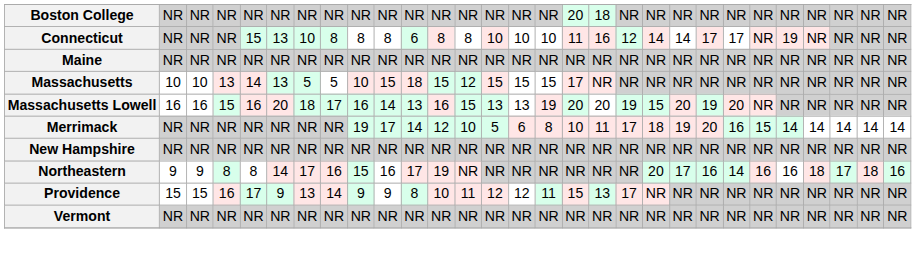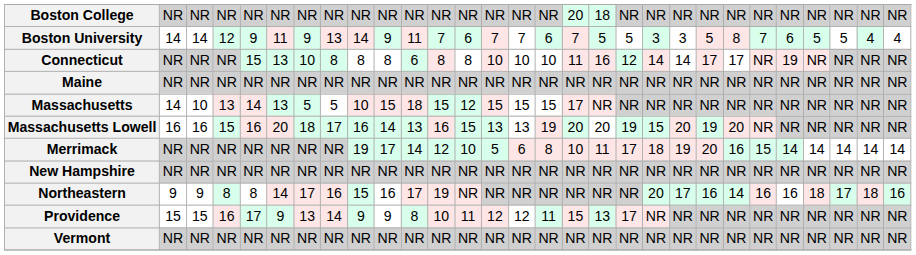+ row: (82, 37)
(173, 82) 10 -> (173, 104) 14
